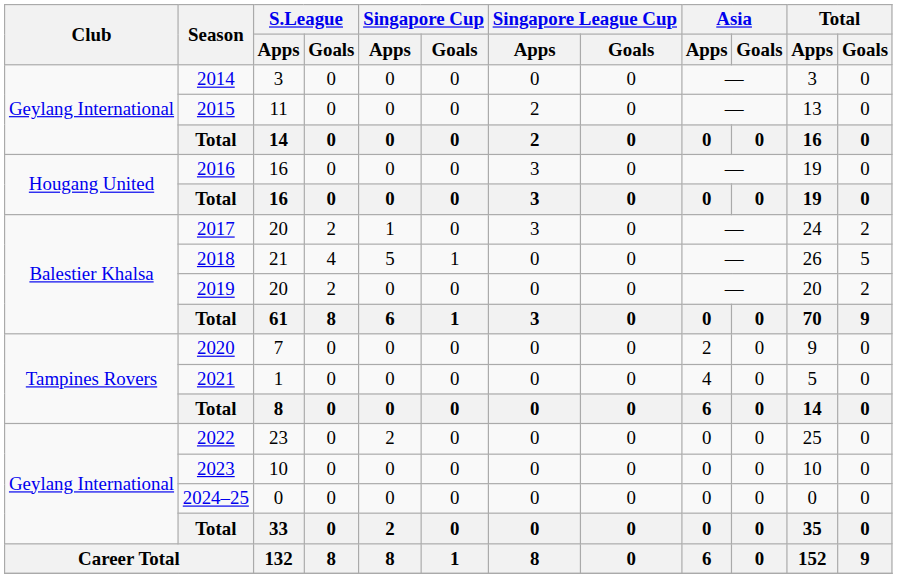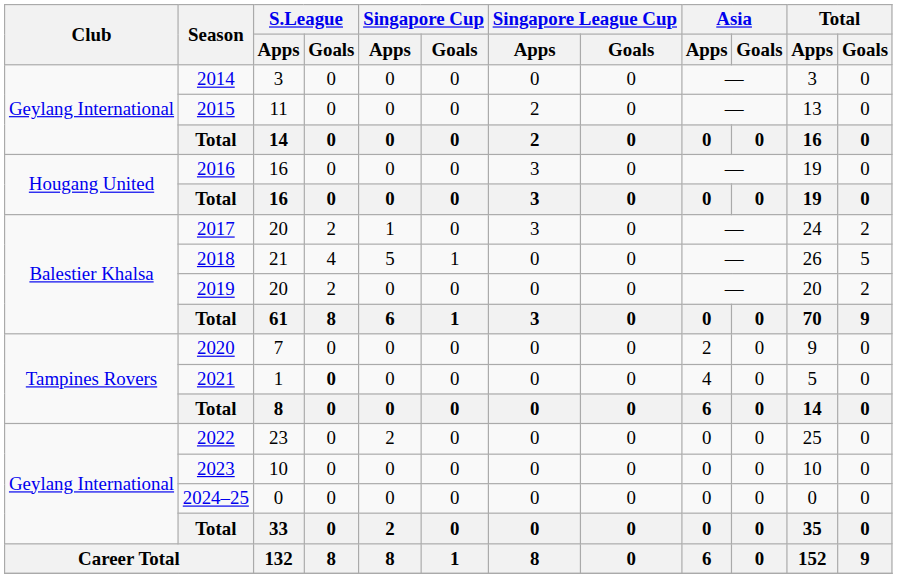(331, 378) normal -> (331, 378) bold
